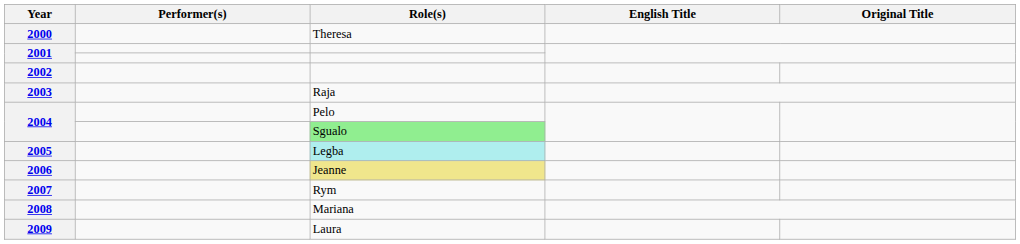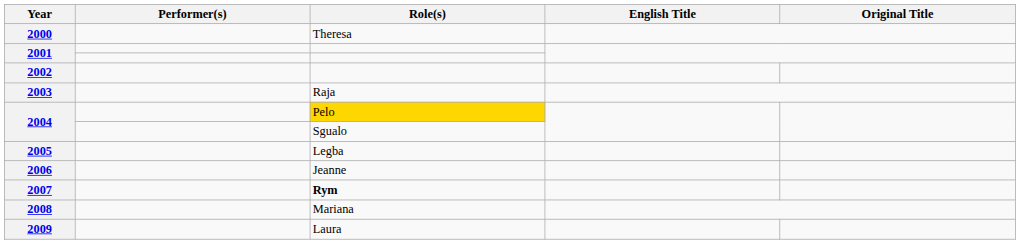(324, 111) no background -> (324, 111) gold background
(330, 131) lightgreen background -> (330, 131) no background
(328, 151) paleturquoise background -> (328, 151) no background
(330, 170) khaki background -> (330, 170) no background
(324, 190) normal -> (325, 190) bold
